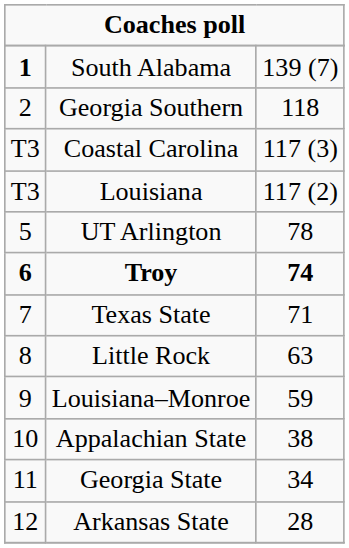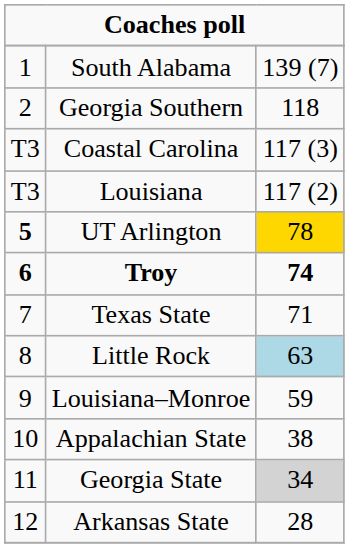(25, 66) bold -> (25, 66) normal
(25, 231) normal -> (25, 231) bold
(300, 231) no background -> (300, 231) gold background
(300, 356) no background -> (300, 356) lightblue background
(300, 480) no background -> (300, 480) lightgrey background
